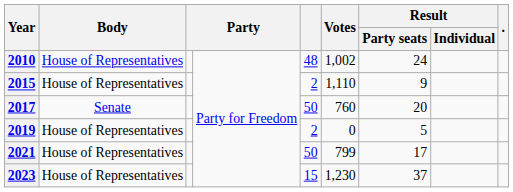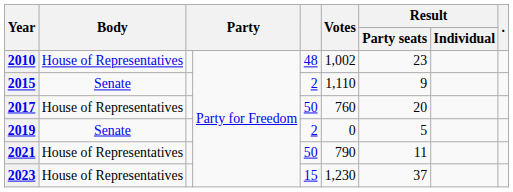(420, 61) 24 -> (420, 61) 23
(112, 84) House of Representatives -> (112, 84) Senate
(112, 107) Senate -> (112, 107) House of Representatives
(112, 130) House of Representatives -> (112, 130) Senate
(345, 153) 799 -> (345, 153) 790
(420, 153) 17 -> (420, 153) 11
